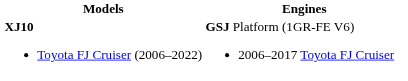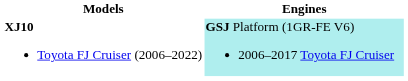(304, 41) no background -> (304, 41) paleturquoise background
